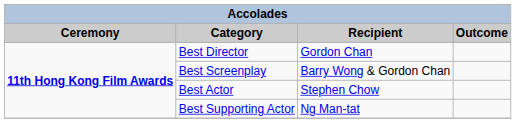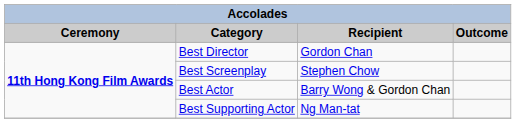(375, 71) Barry Wong & Gordon Chan -> (340, 71) Stephen Chow
(340, 90) Stephen Chow -> (375, 90) Barry Wong & Gordon Chan
